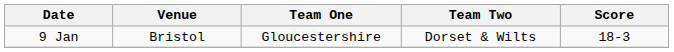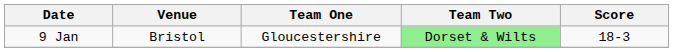(480, 37) no background -> (480, 37) lightgreen background
